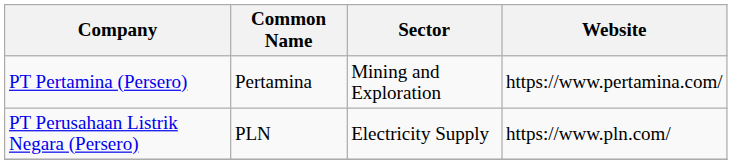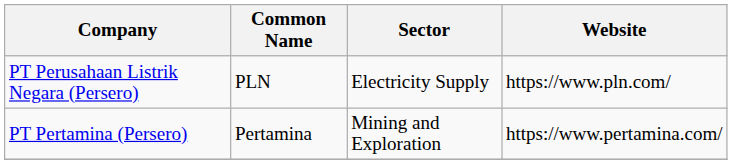rows swapped: (93, 133) <-> (98, 81)
